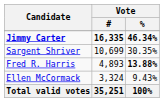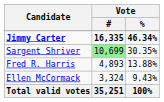(109, 51) no background -> (109, 51) lightgreen background
(142, 64) bold -> (142, 64) normal
